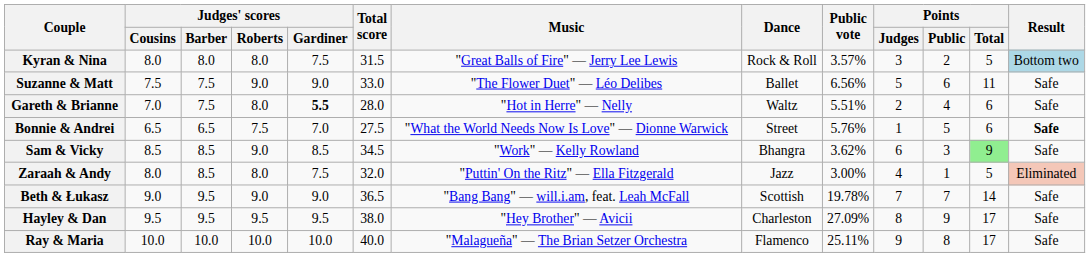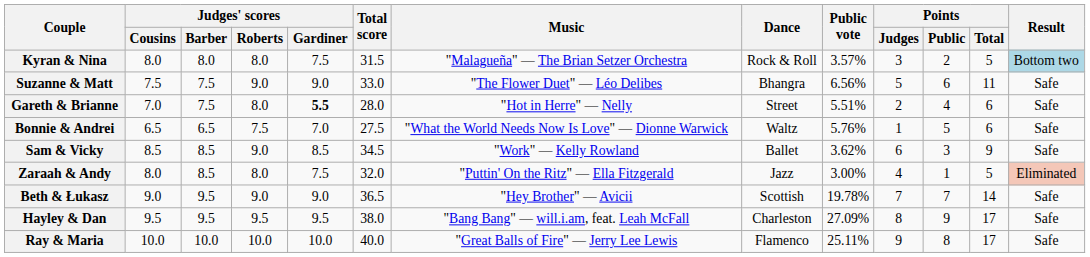(566, 61) "Great Balls of Fire" — Jerry Lee Lewis -> (566, 61) "Malagueña" — The Brian Setzer Orchestra
(782, 83) Ballet -> (782, 83) Bhangra
(782, 106) Waltz -> (782, 106) Street
(782, 128) Street -> (782, 128) Waltz
(1046, 128) bold -> (1046, 128) normal
(782, 151) Bhangra -> (782, 151) Ballet
(989, 151) lightgreen background -> (989, 151) no background
(566, 196) "Bang Bang" — will.i.am, feat. Leah McFall -> (566, 196) "Hey Brother" — Avicii
(566, 219) "Hey Brother" — Avicii -> (566, 219) "Bang Bang" — will.i.am, feat. Leah McFall
(566, 241) "Malagueña" — The Brian Setzer Orchestra -> (566, 241) "Great Balls of Fire" — Jerry Lee Lewis
